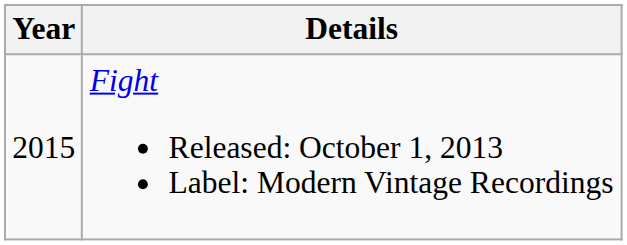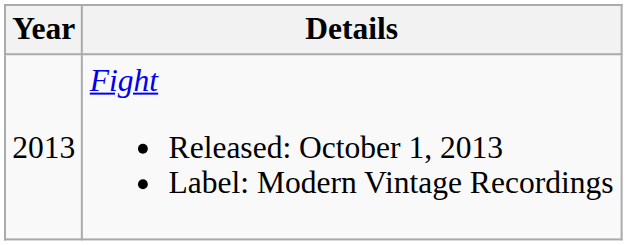(44, 146) 2015 -> (44, 146) 2013
